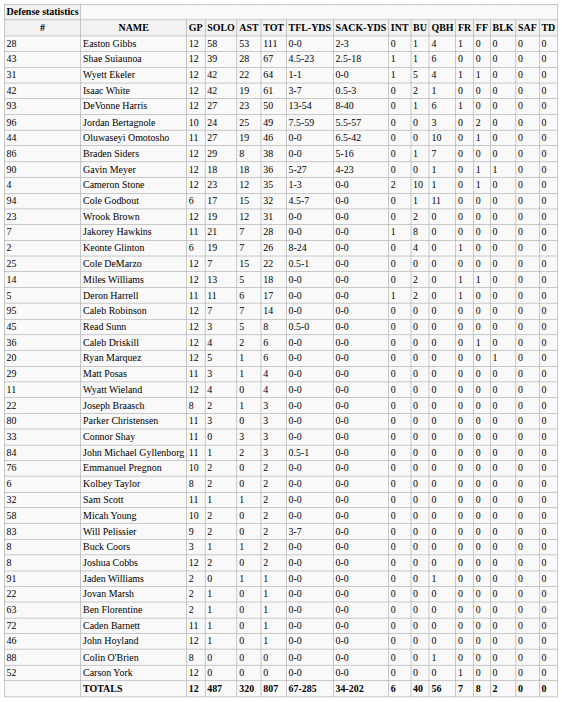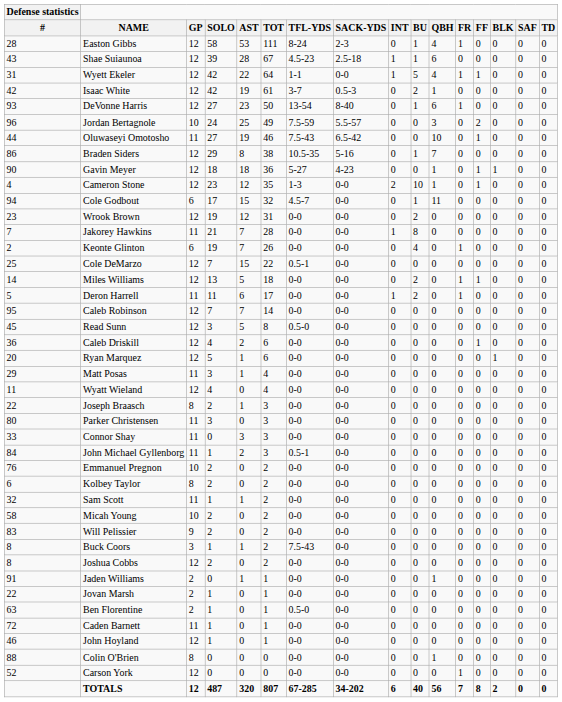(295, 43) 0-0 -> (298, 43) 8-24
(295, 138) 0-0 -> (301, 138) 7.5-43
(295, 153) 0-0 -> (304, 153) 10.5-35
(298, 248) 8-24 -> (295, 248) 0-0
(295, 531) 3-7 -> (295, 531) 0-0
(295, 547) 0-0 -> (301, 547) 7.5-43
(295, 610) 0-0 -> (299, 610) 0.5-0
